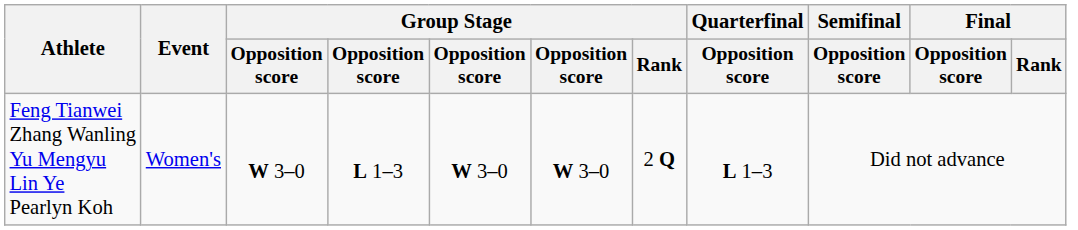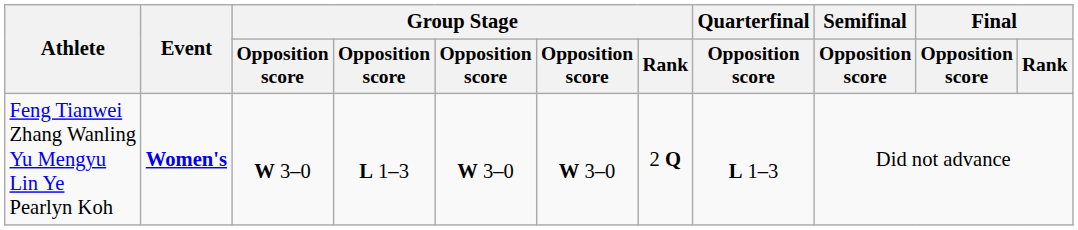(183, 159) normal -> (186, 159) bold
